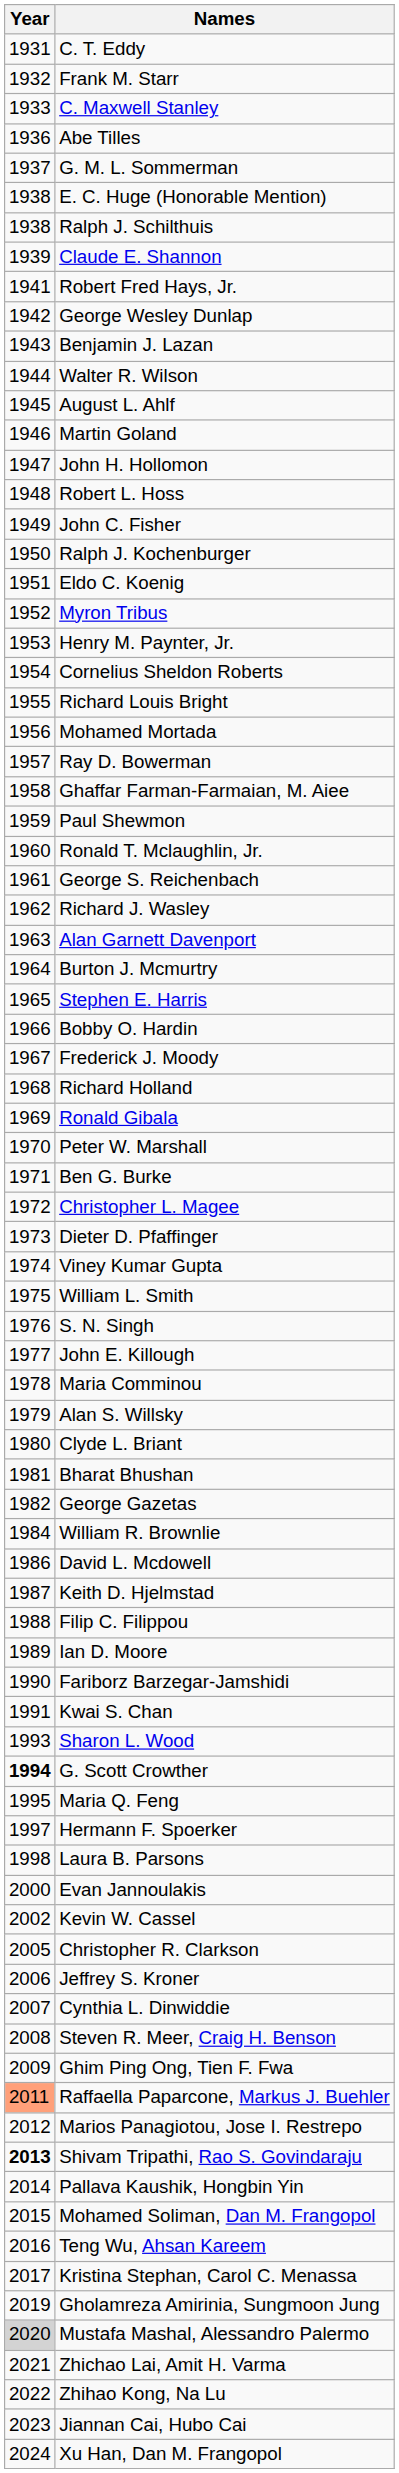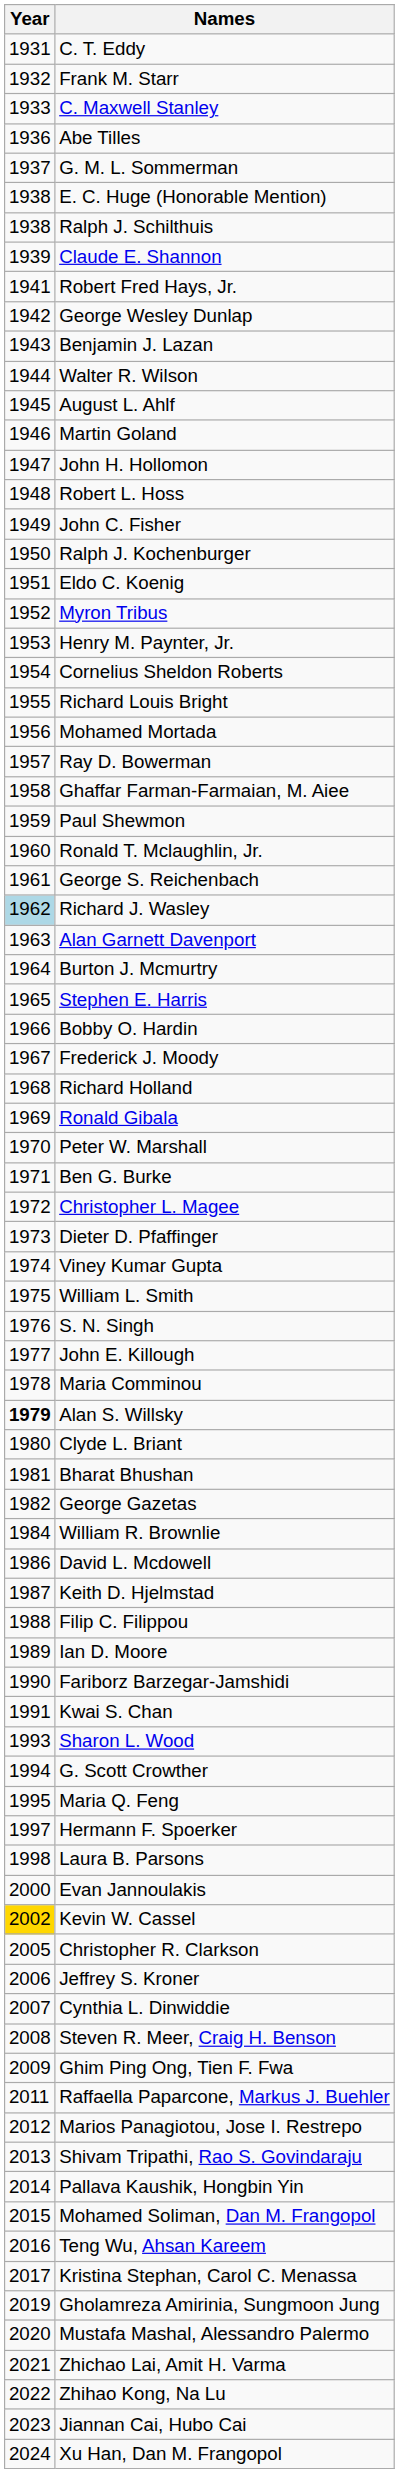(30, 910) no background -> (30, 910) lightblue background
(30, 1414) normal -> (30, 1414) bold
(30, 1770) bold -> (30, 1770) normal
(30, 1919) no background -> (30, 1919) gold background
(29, 2097) lightsalmon background -> (29, 2097) no background
(30, 2156) bold -> (30, 2156) normal
(30, 2335) lightgrey background -> (30, 2335) no background
